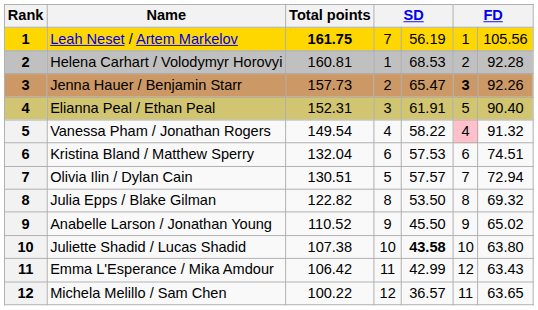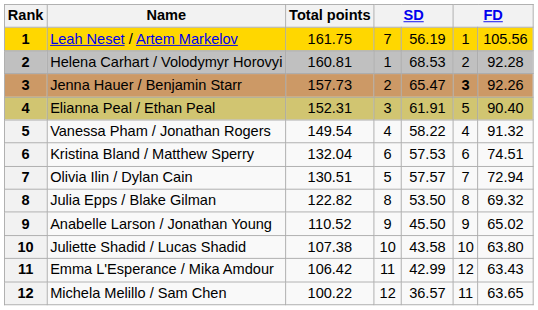(330, 39) bold -> (330, 39) normal
(466, 131) pink background -> (466, 131) no background
(427, 246) bold -> (427, 246) normal
